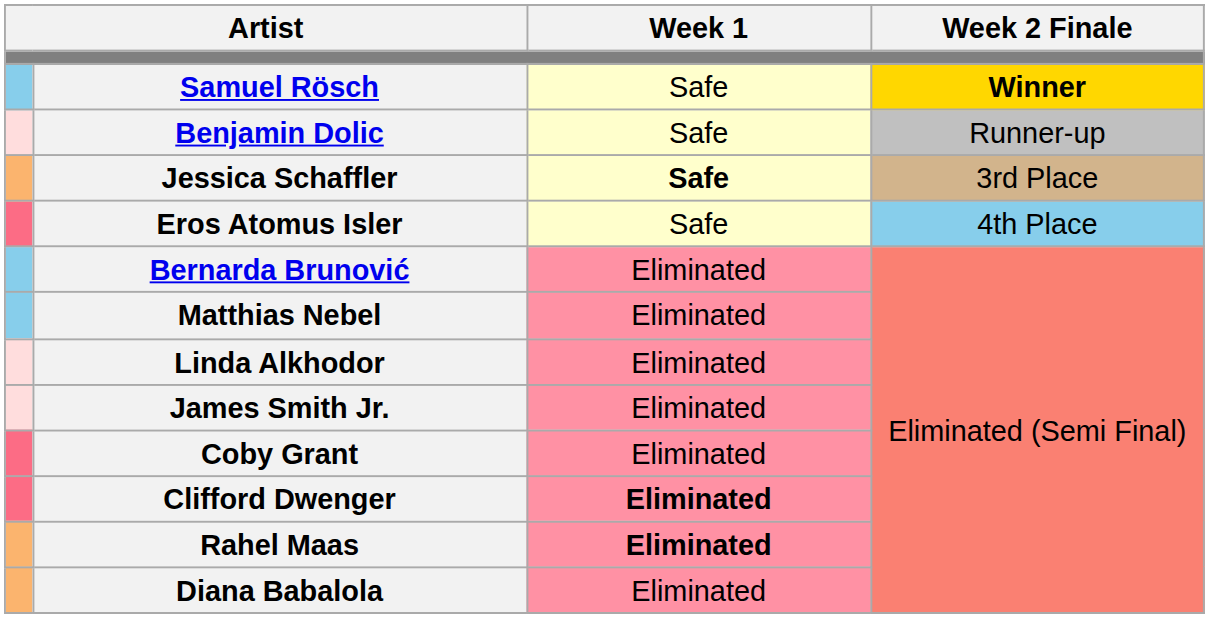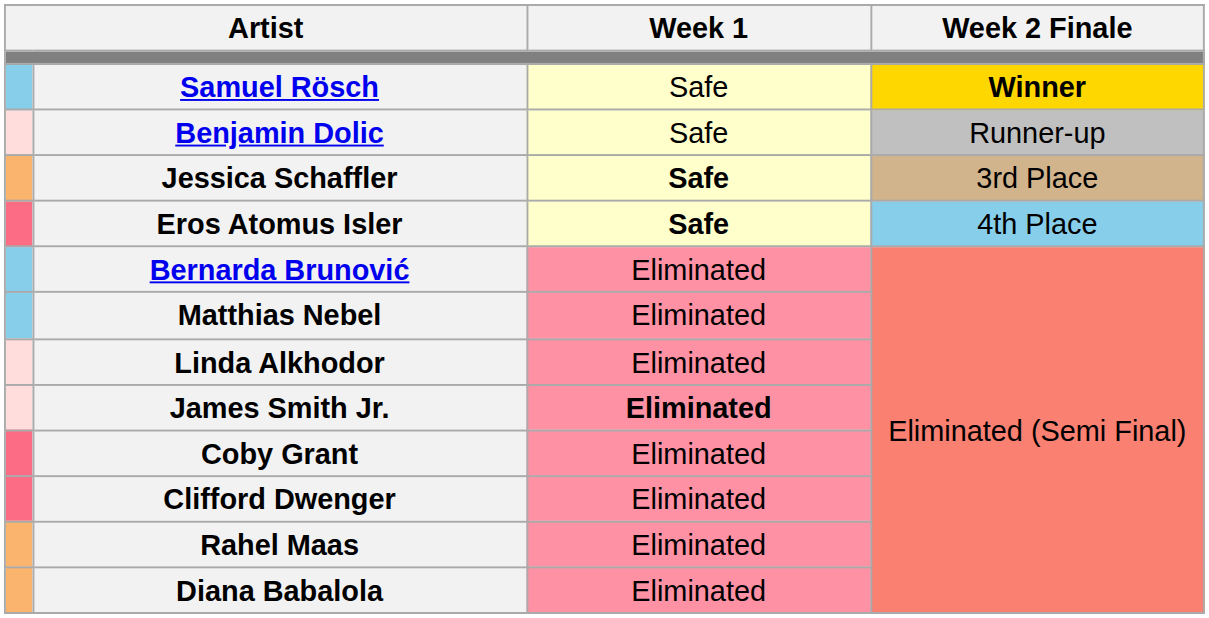(699, 224) normal -> (699, 224) bold
(699, 407) normal -> (699, 407) bold
(699, 499) bold -> (699, 499) normal
(699, 544) bold -> (699, 544) normal
